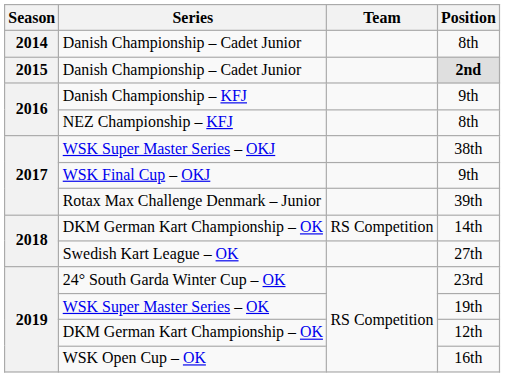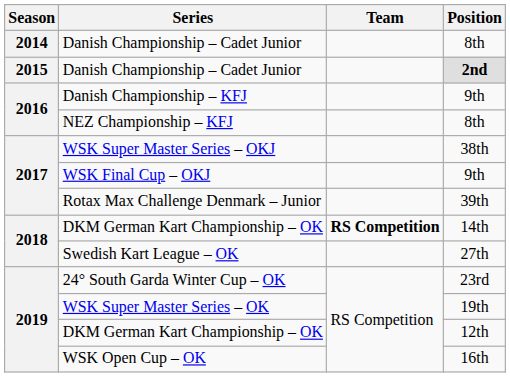(382, 227) normal -> (385, 227) bold
